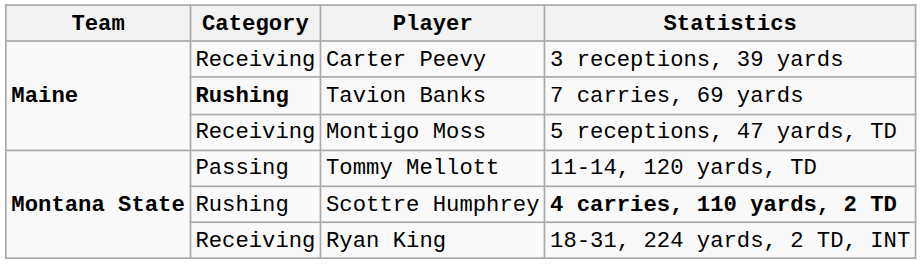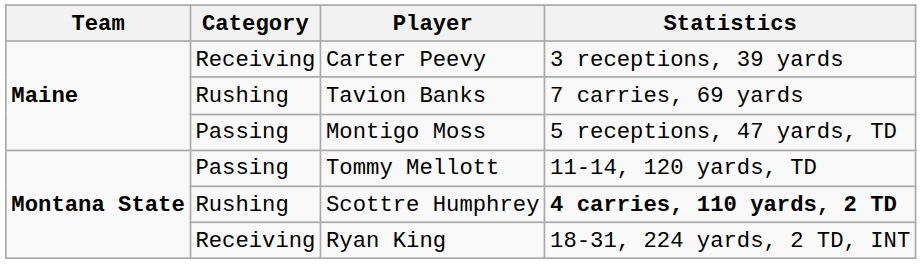(242, 96) bold -> (242, 96) normal
(255, 132) Receiving -> (242, 132) Passing
